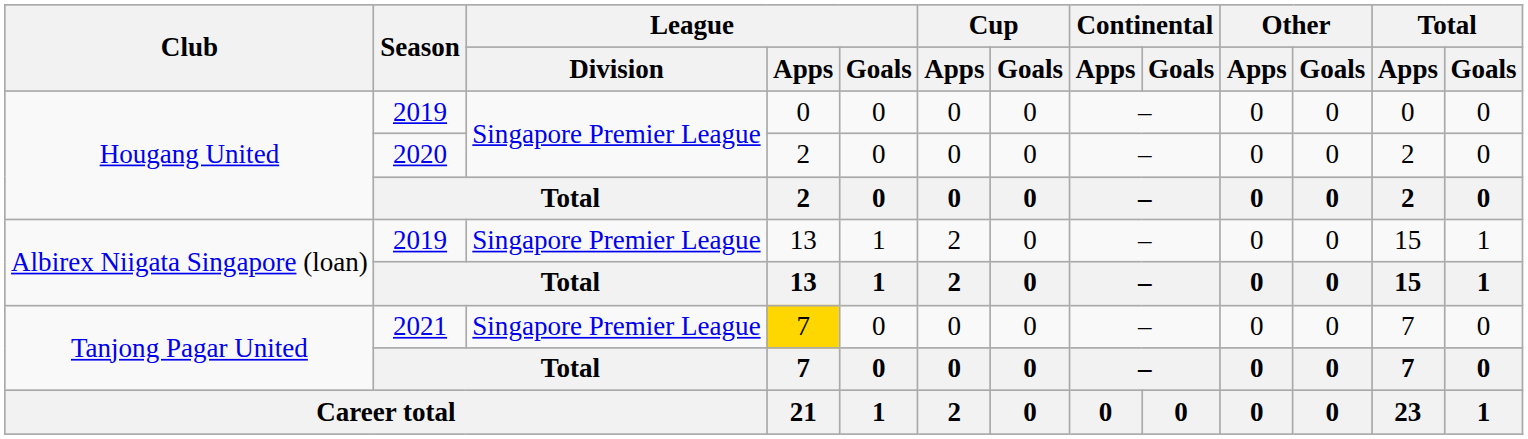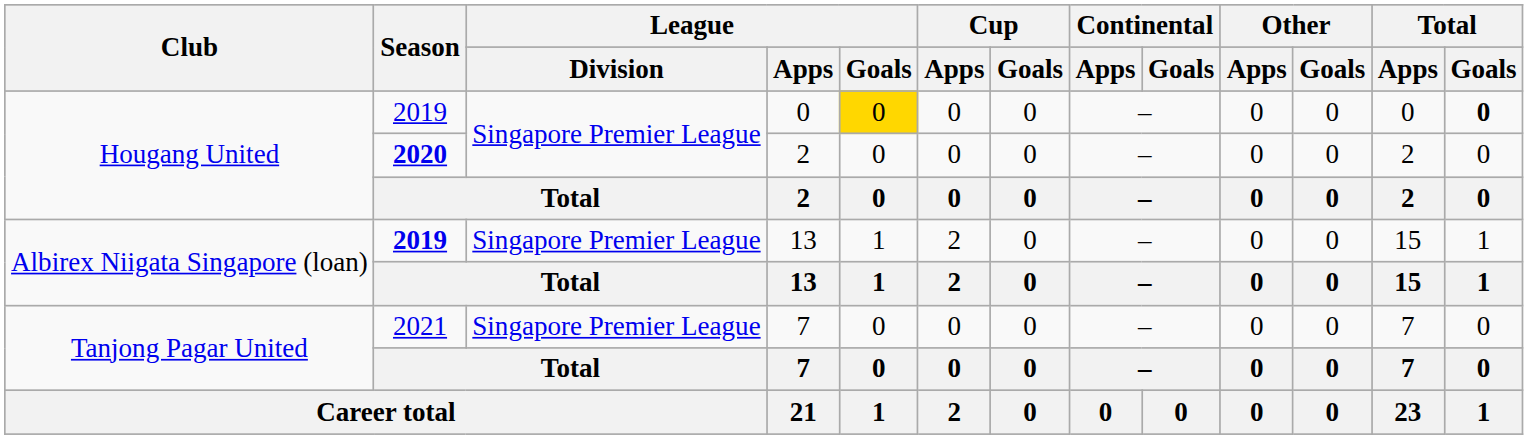(879, 111) no background -> (879, 111) gold background
(1483, 111) normal -> (1483, 111) bold
(420, 154) normal -> (420, 154) bold
(420, 240) normal -> (420, 240) bold
(803, 326) gold background -> (803, 326) no background
